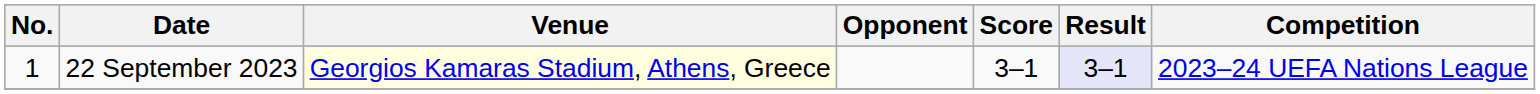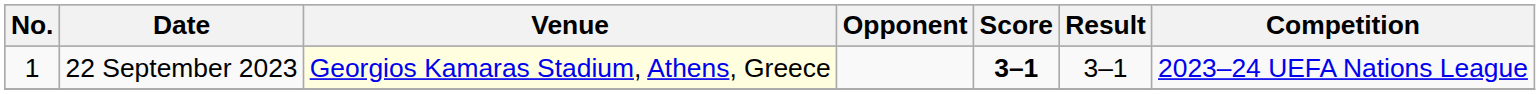(1016, 67) normal -> (1016, 67) bold
(1105, 67) lavender background -> (1105, 67) no background
